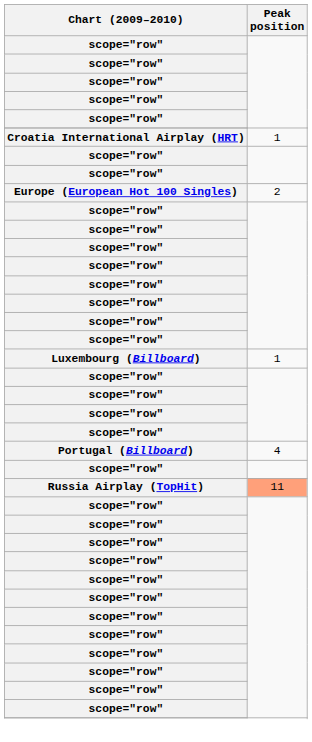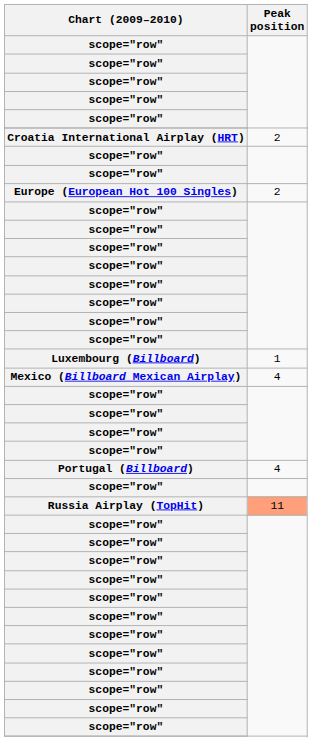(277, 137) 1 -> (277, 137) 2
+ row: (126, 377)
